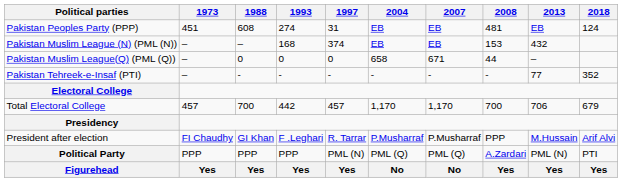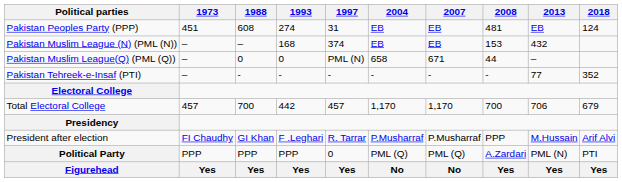(331, 59) 0 -> (346, 59) PML (N)
(346, 153) PML (N) -> (331, 153) 0
